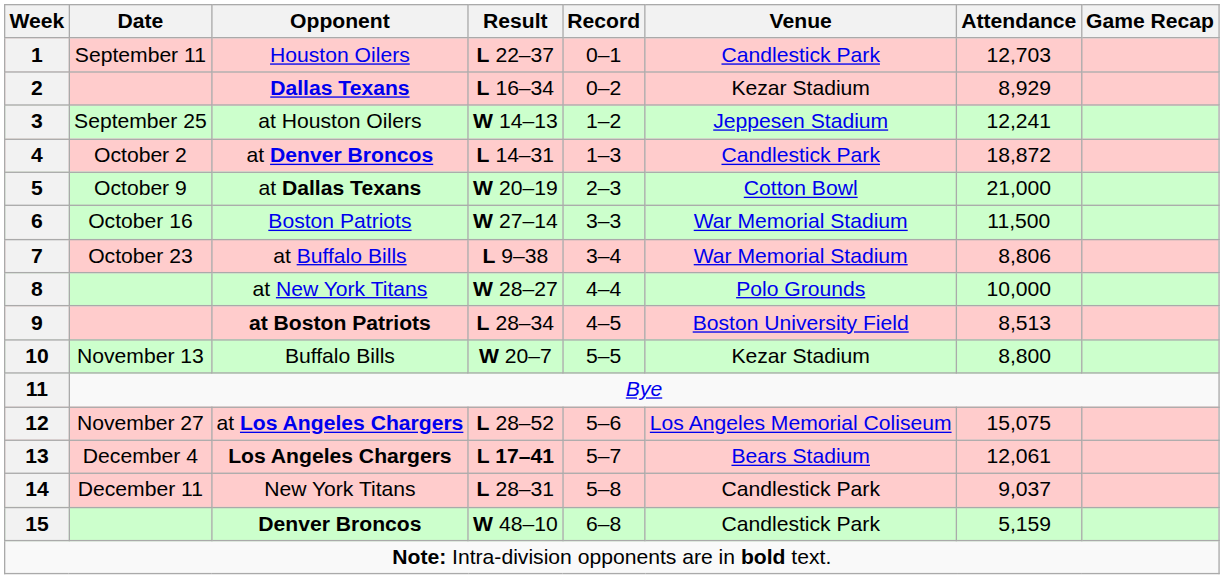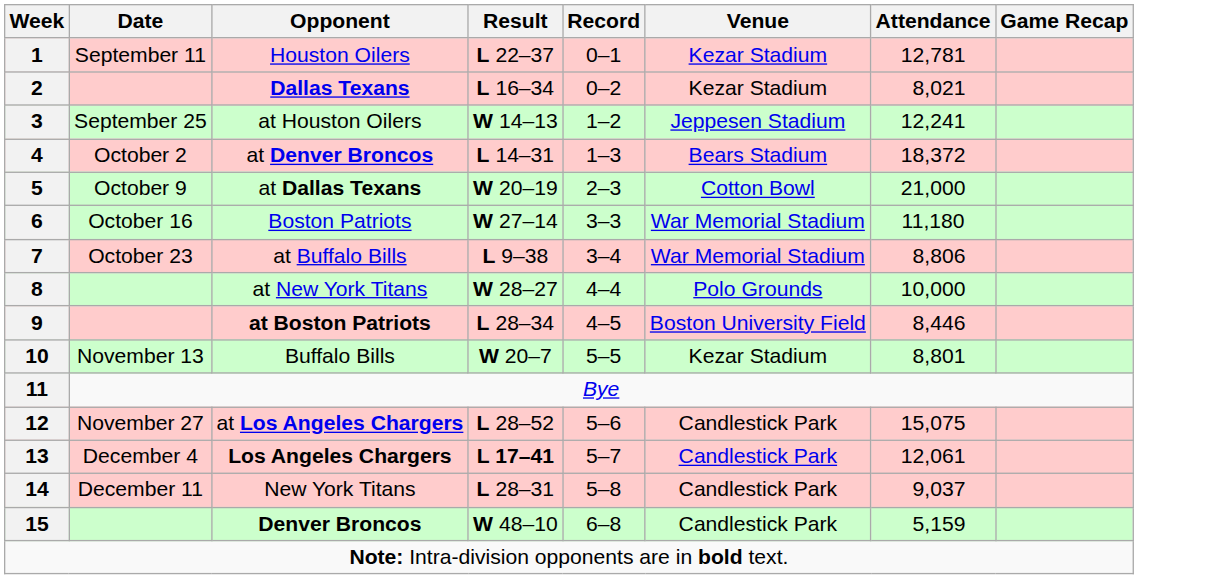(801, 54) Candlestick Park -> (758, 54) Kezar Stadium
(1019, 54) 12,703 -> (933, 54) 12,781
(1019, 88) 8,929 -> (933, 88) 8,021
(801, 155) Candlestick Park -> (758, 155) Bears Stadium
(1019, 155) 18,872 -> (933, 155) 18,372
(1019, 222) 11,500 -> (933, 222) 11,180
(1019, 322) 8,513 -> (933, 322) 8,446
(1019, 356) 8,800 -> (933, 356) 8,801
(801, 423) Los Angeles Memorial Coliseum -> (758, 423) Candlestick Park
(801, 456) Bears Stadium -> (758, 456) Candlestick Park
